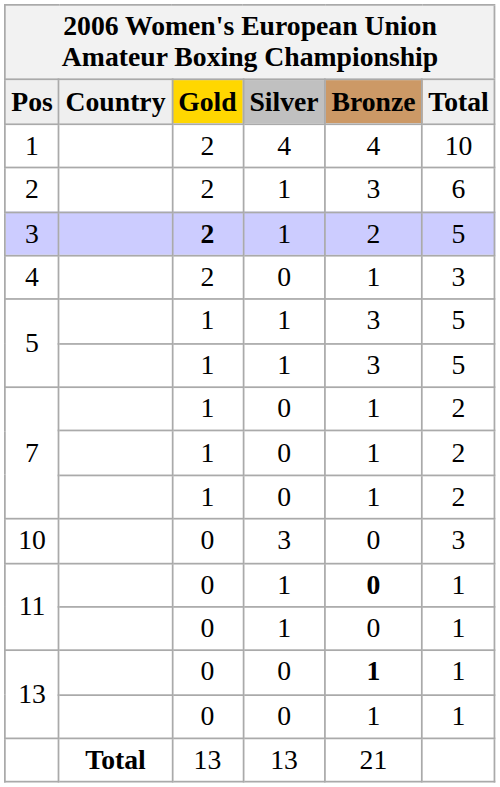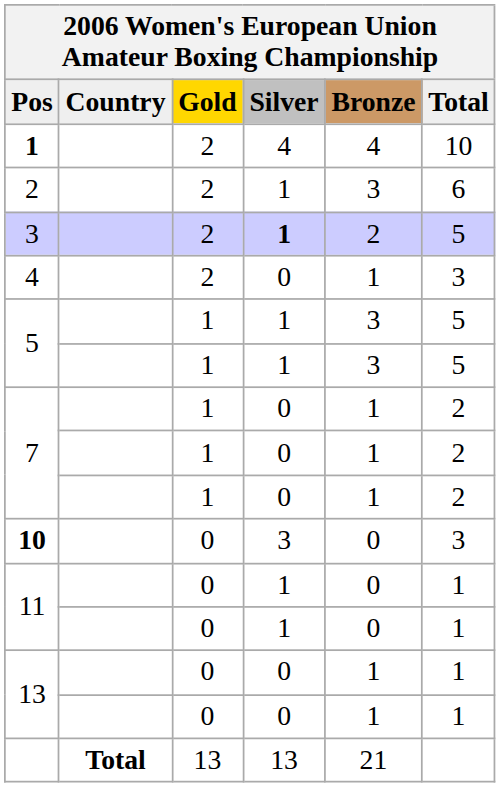(32, 145) normal -> (32, 145) bold
(207, 233) bold -> (207, 233) normal
(284, 233) normal -> (284, 233) bold
(32, 540) normal -> (32, 540) bold
(373, 584) bold -> (373, 584) normal
(373, 672) bold -> (373, 672) normal
